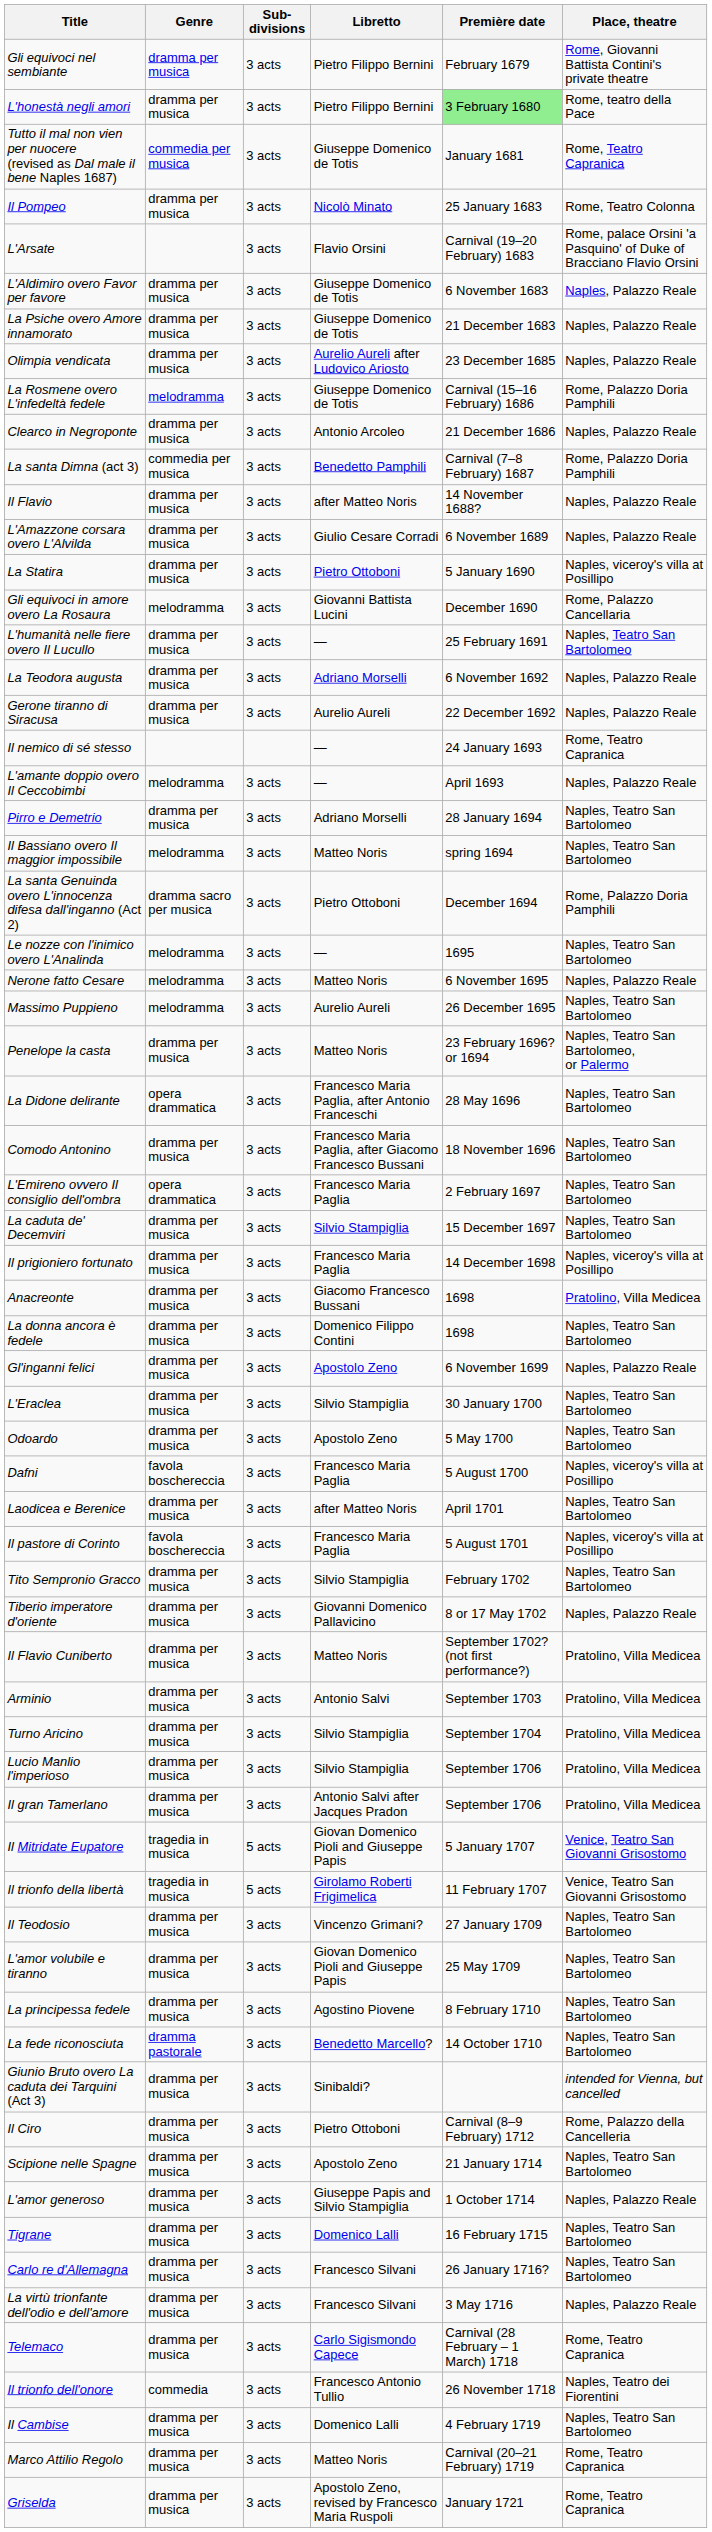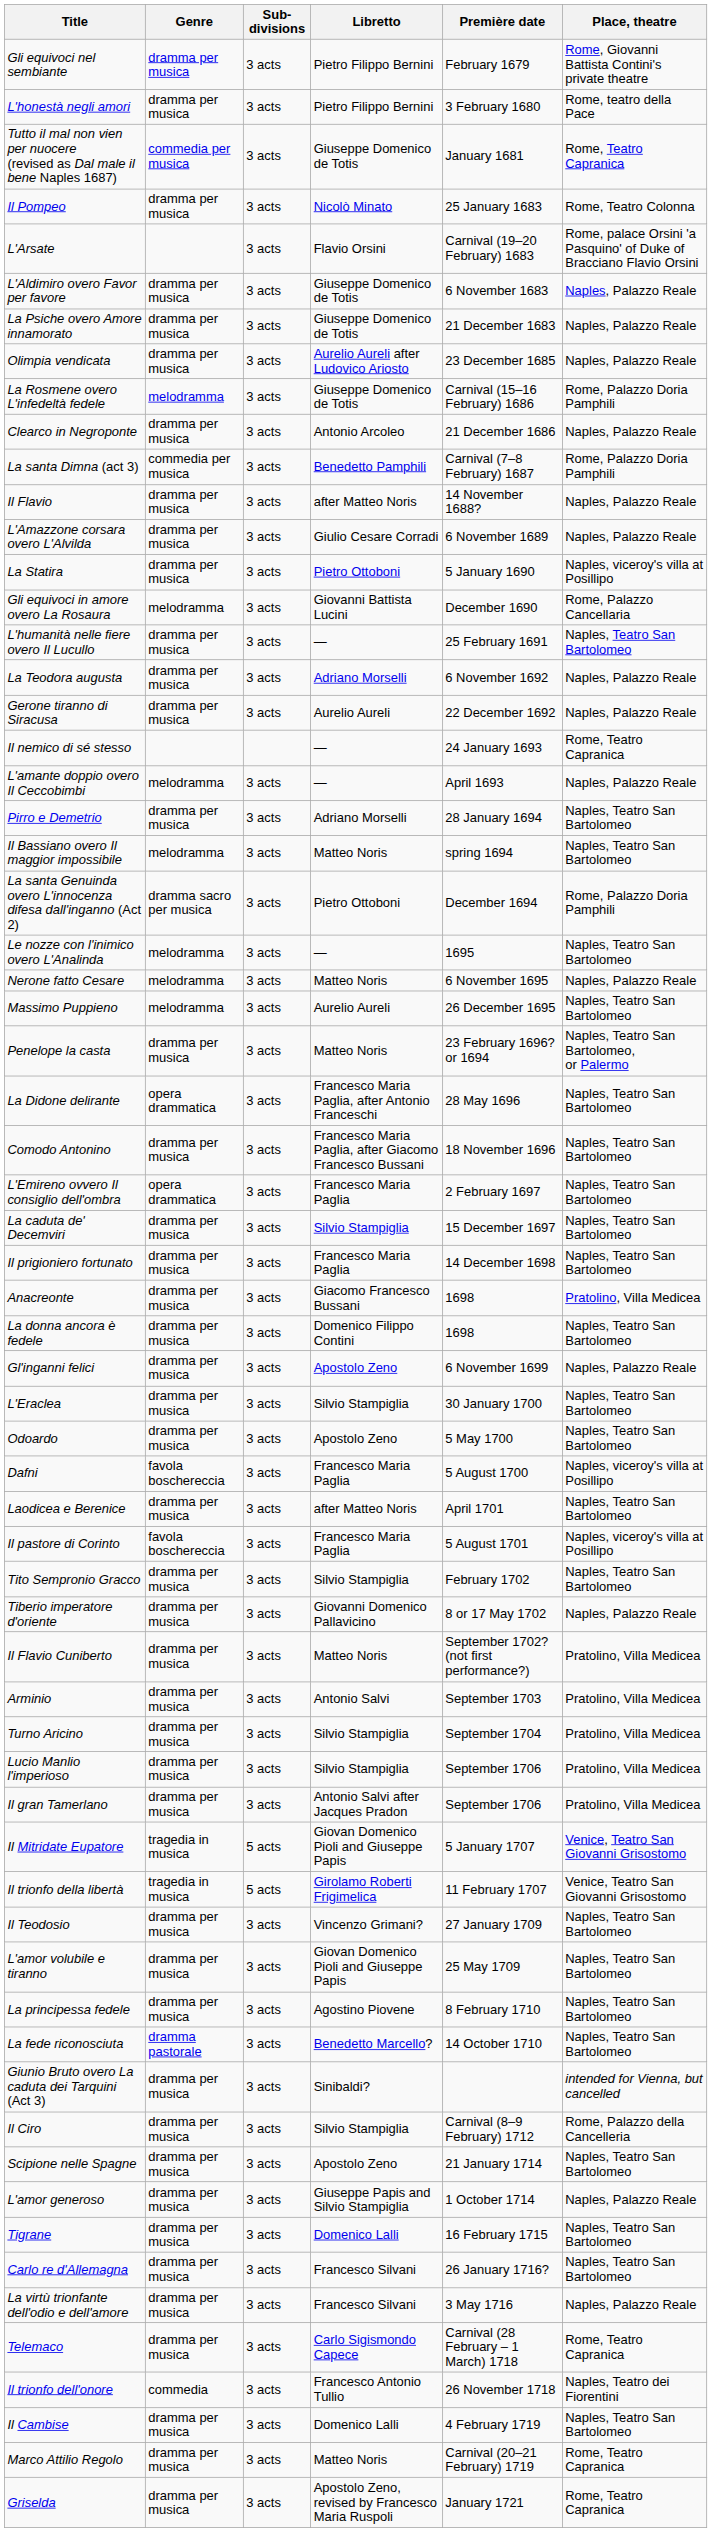(493, 106) lightgreen background -> (493, 106) no background
(634, 1262) Naples, viceroy's villa at Posillipo -> (620, 1262) Naples, Teatro San Bartolomeo
(357, 2129) Pietro Ottoboni -> (361, 2129) Silvio Stampiglia
